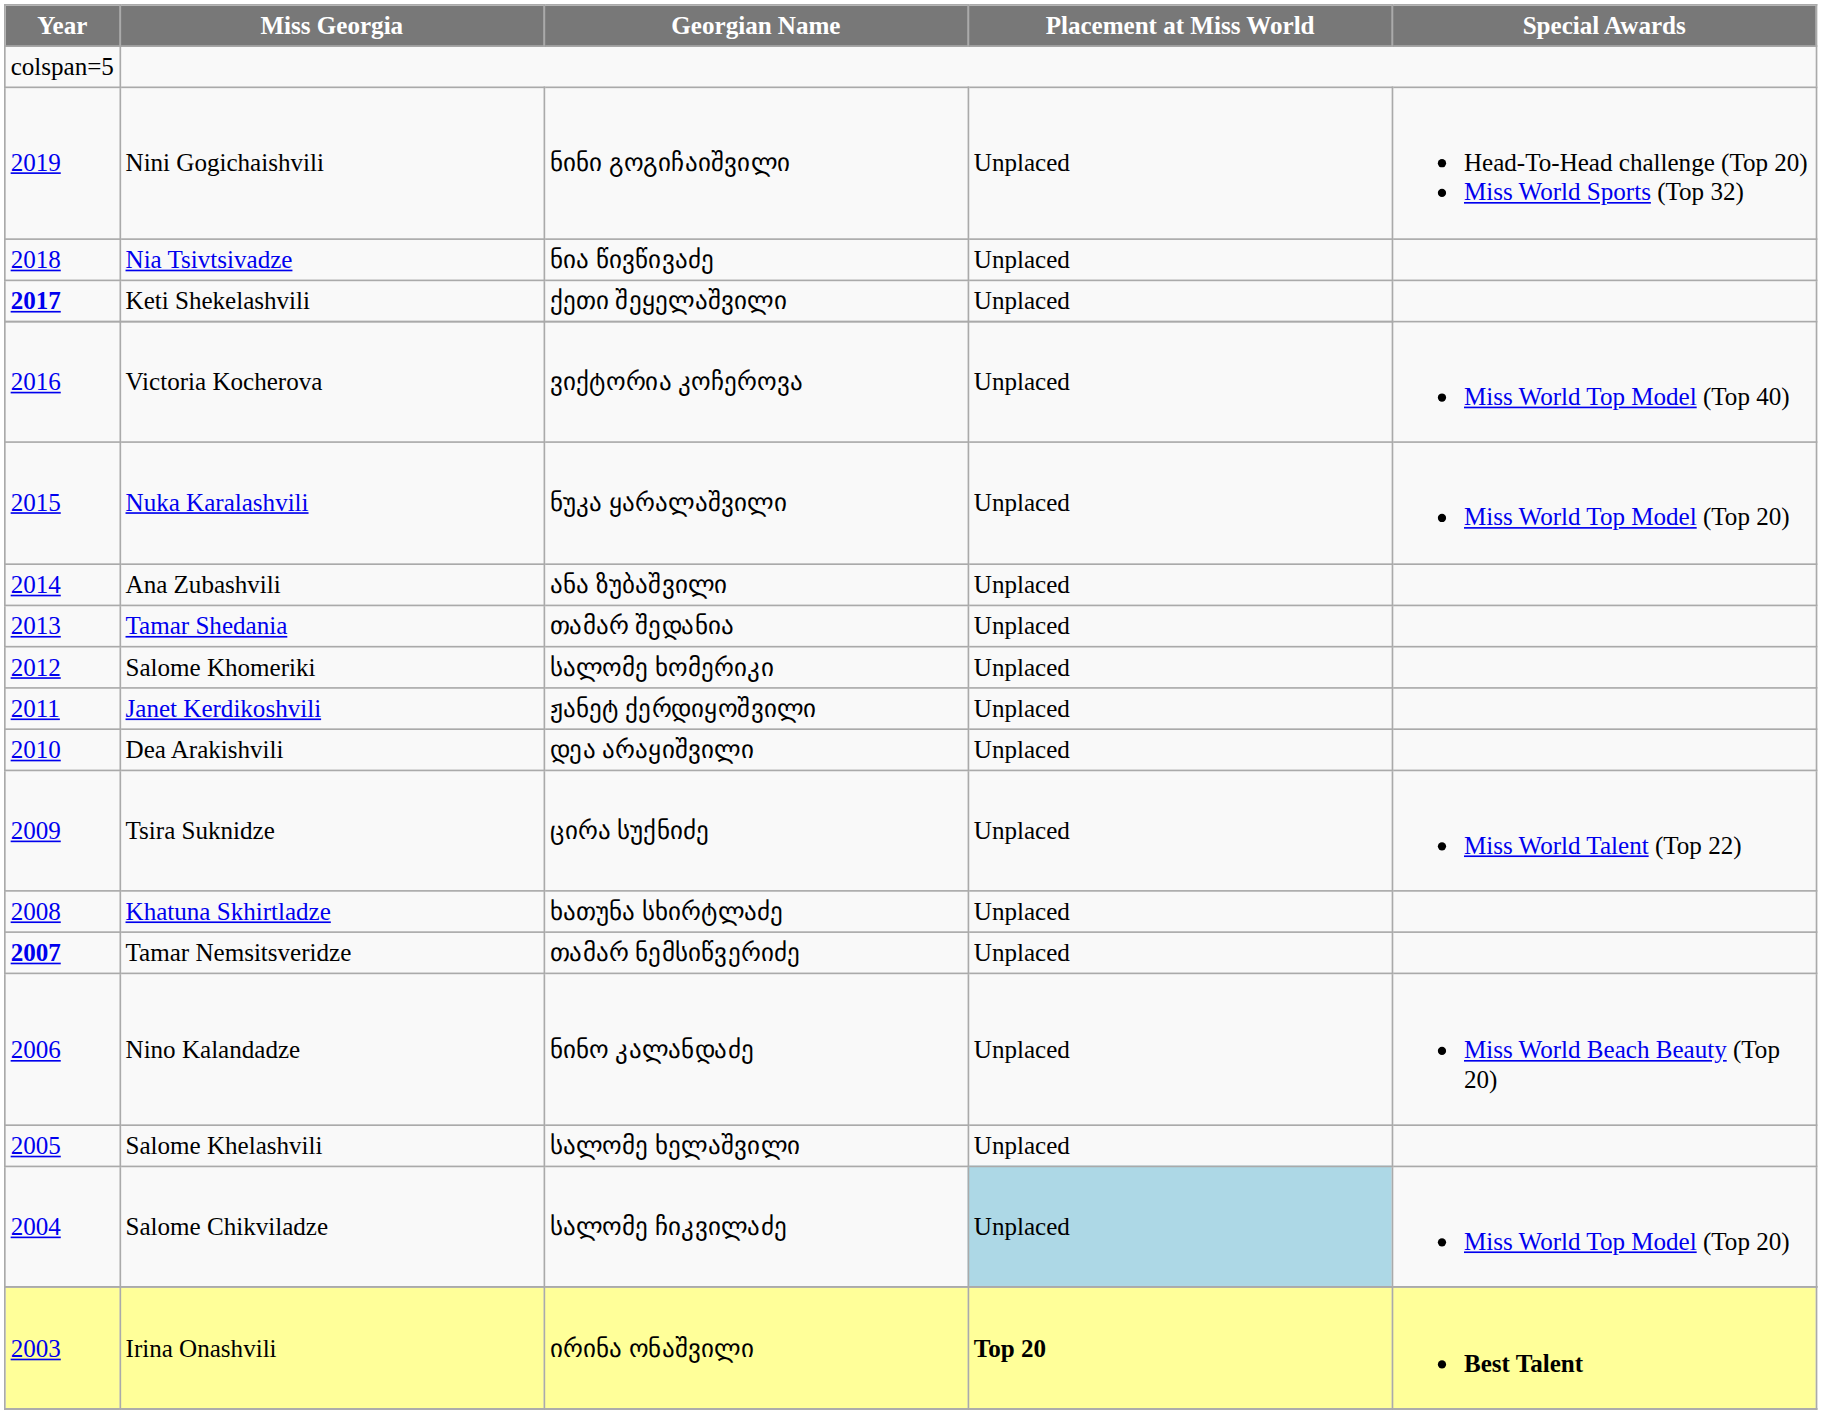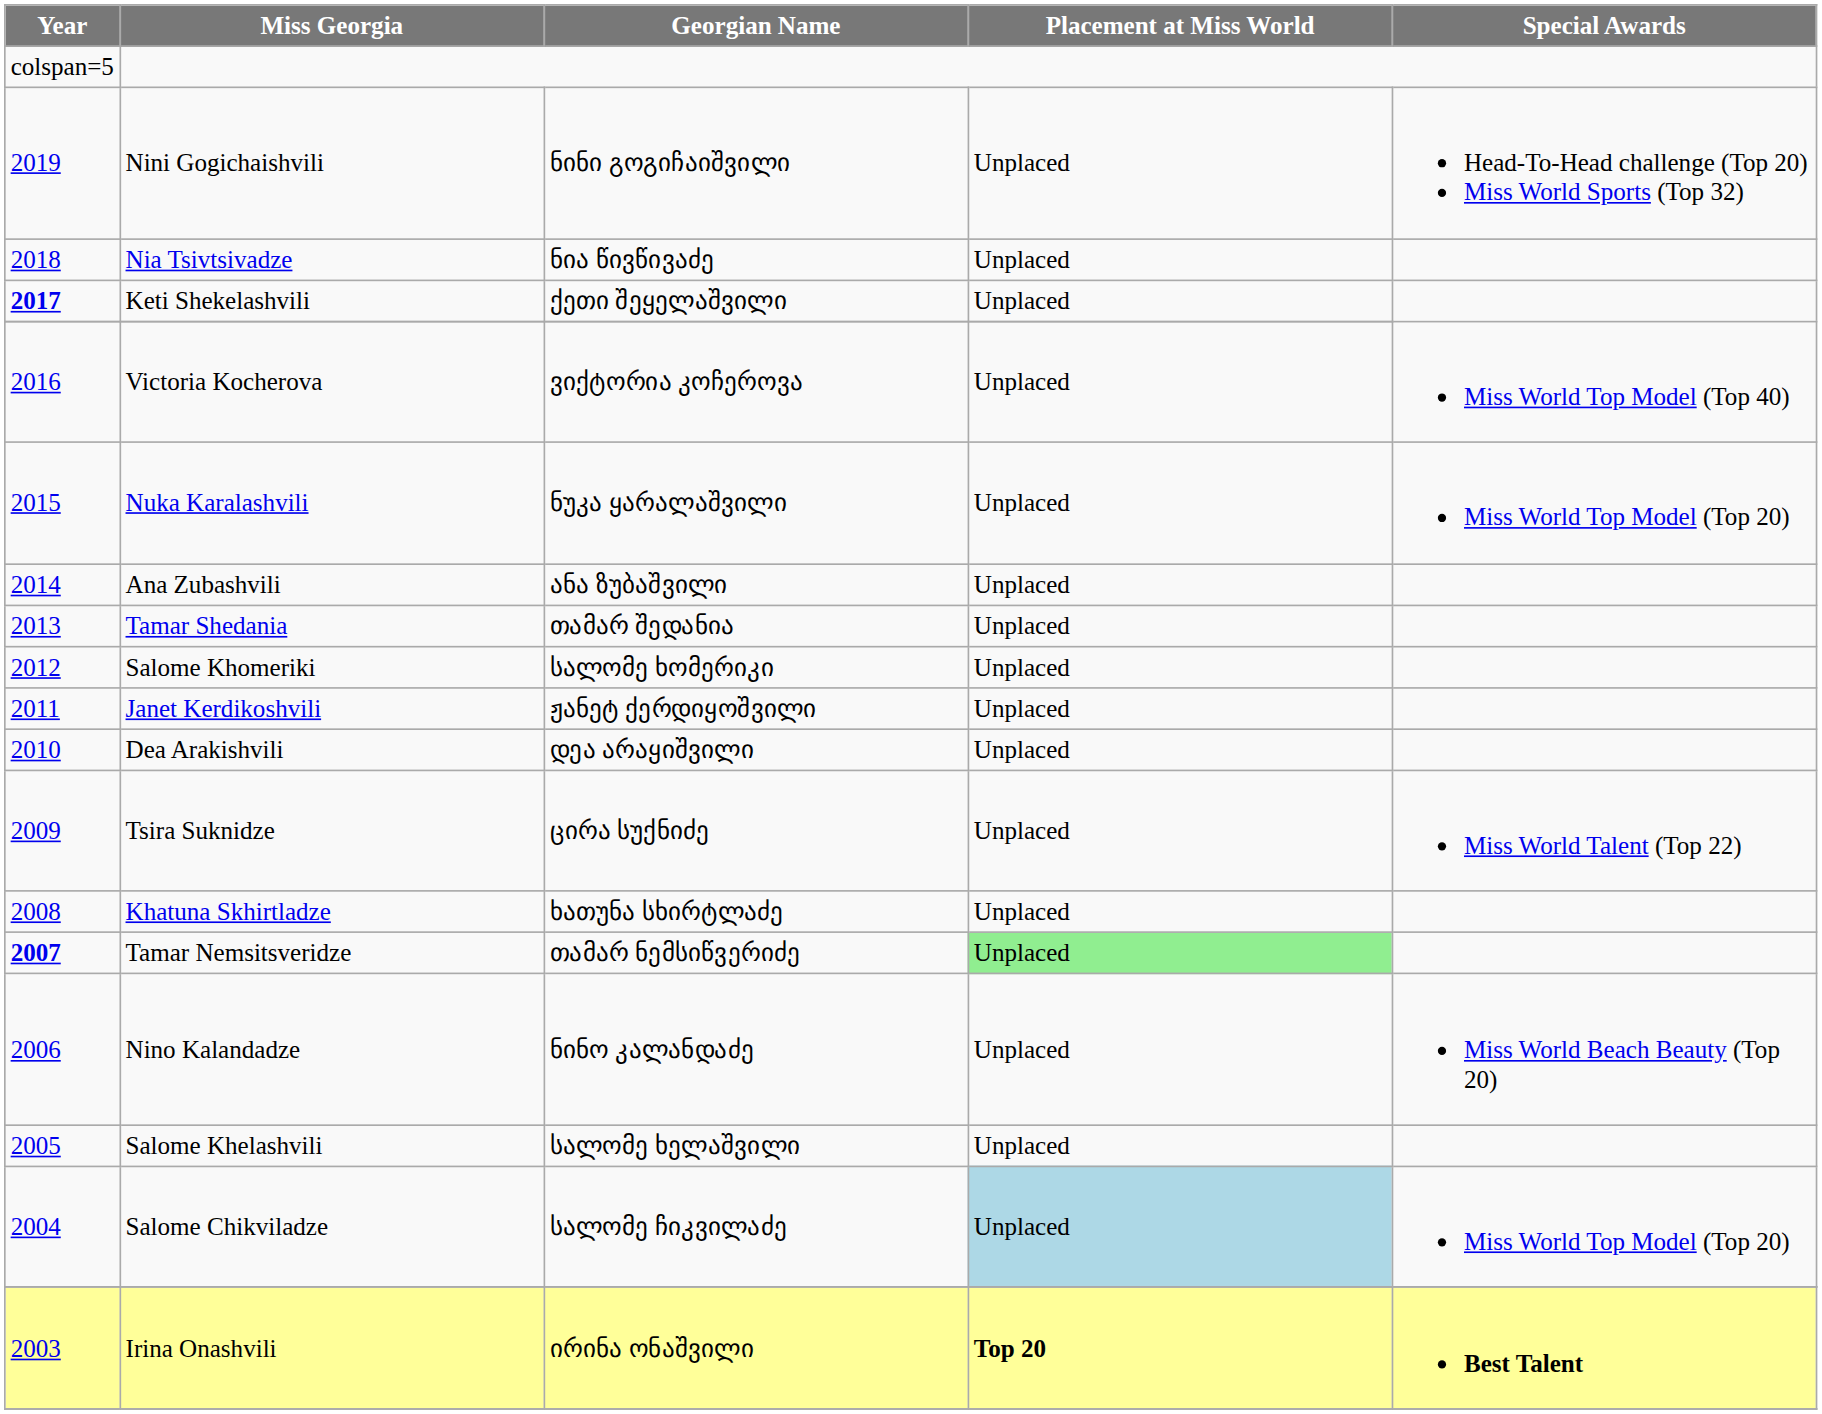(1022, 953) no background -> (1022, 953) lightgreen background
